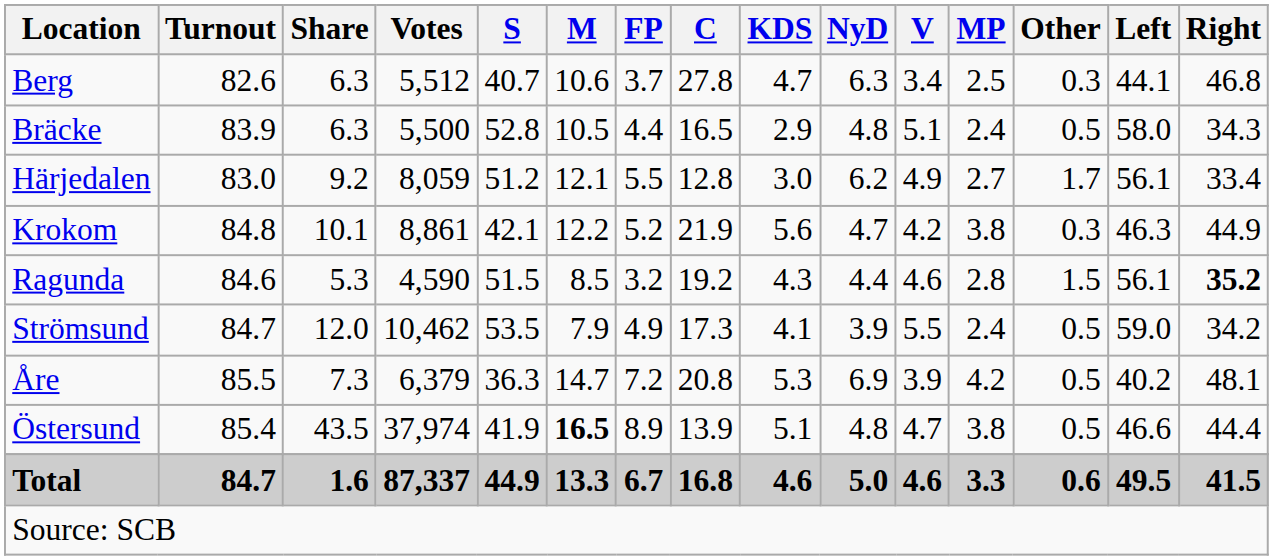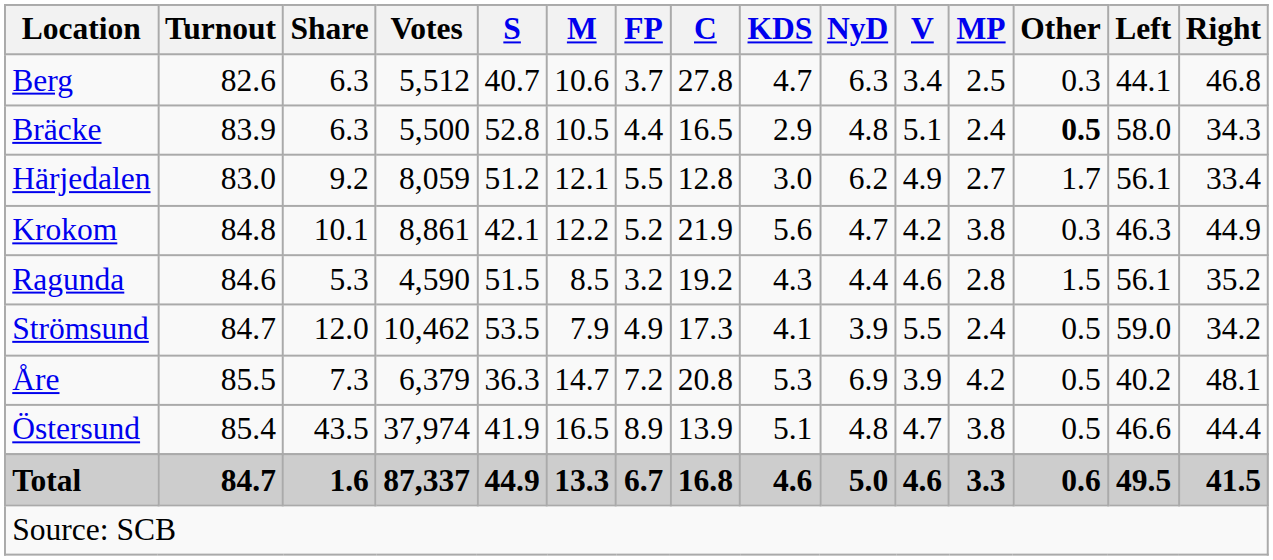(1081, 129) normal -> (1081, 129) bold
(1233, 279) bold -> (1233, 279) normal
(582, 429) bold -> (582, 429) normal
